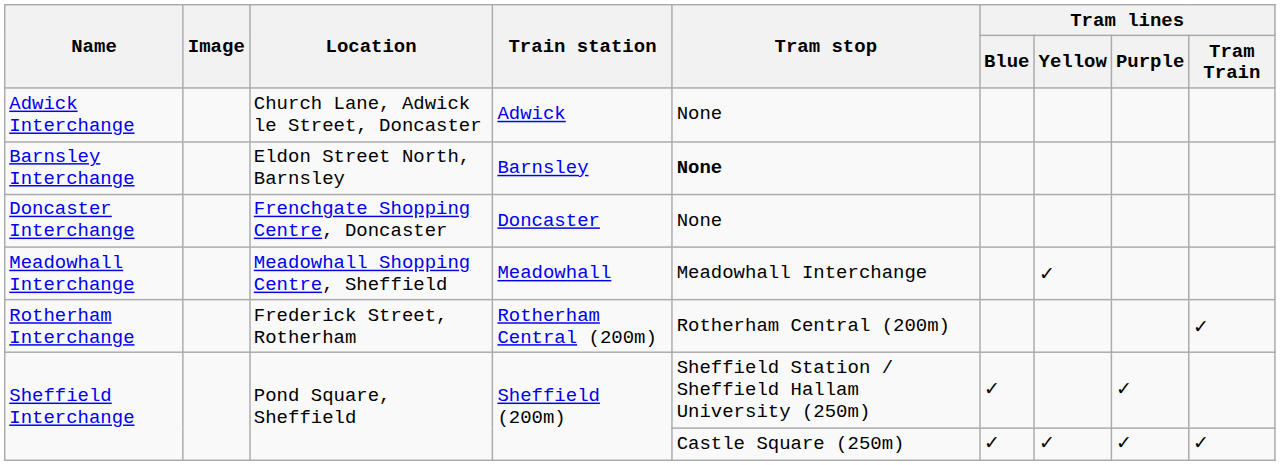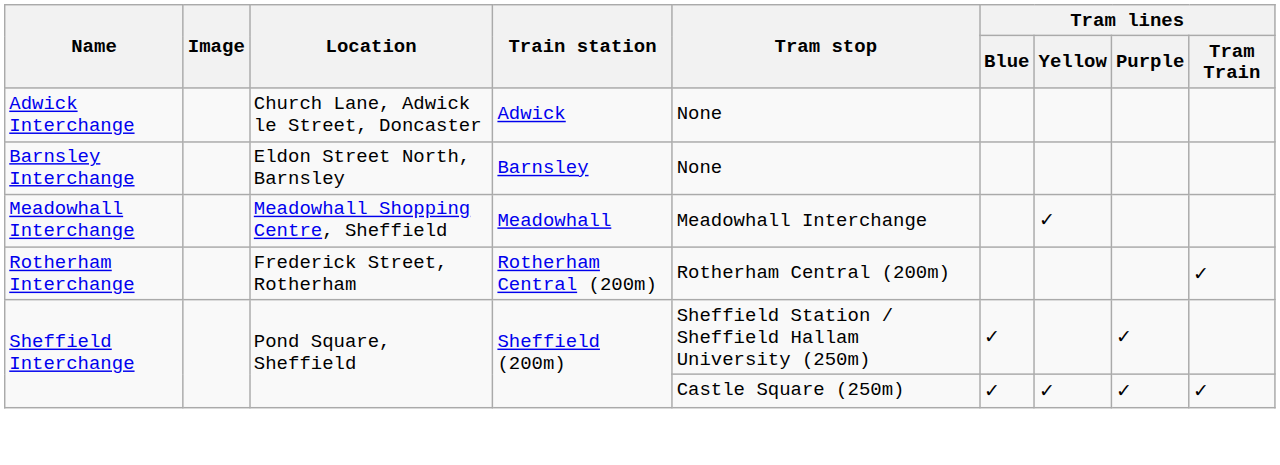(699, 168) bold -> (699, 168) normal
- row: (72, 221)
